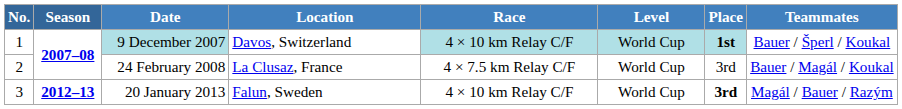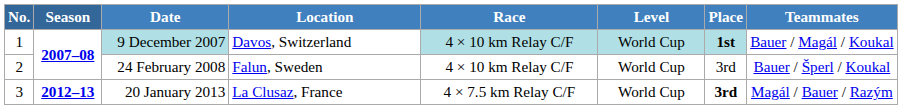(822, 42) Bauer / Šperl / Koukal -> (822, 42) Bauer / Magál / Koukal
(287, 67) La Clusaz, France -> (277, 67) Falun, Sweden
(509, 67) 4 × 7.5 km Relay C/F -> (509, 67) 4 × 10 km Relay C/F
(822, 67) Bauer / Magál / Koukal -> (822, 67) Bauer / Šperl / Koukal
(277, 92) Falun, Sweden -> (287, 92) La Clusaz, France
(509, 92) 4 × 10 km Relay C/F -> (509, 92) 4 × 7.5 km Relay C/F
